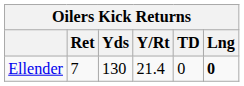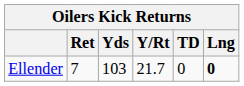(114, 68) 130 -> (114, 68) 103
(151, 68) 21.4 -> (151, 68) 21.7
